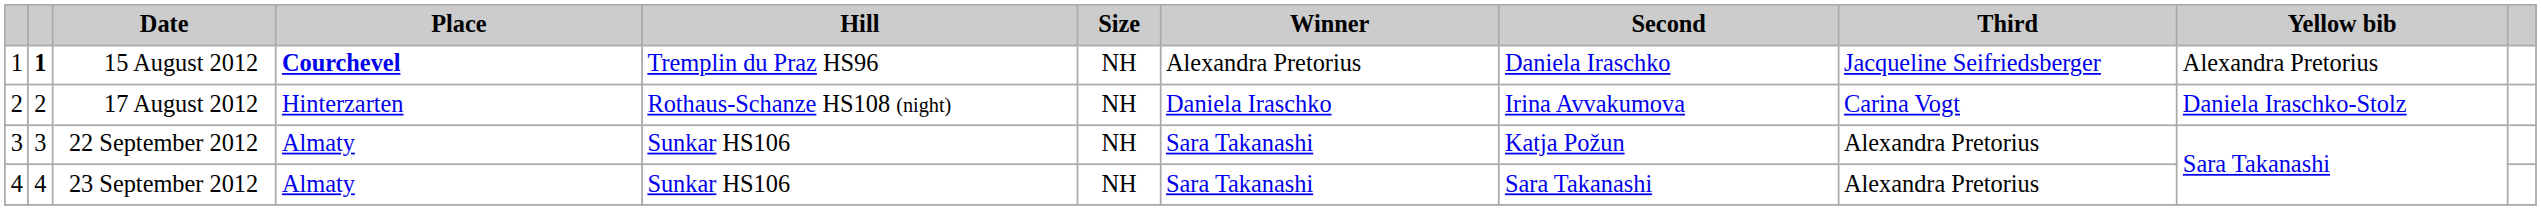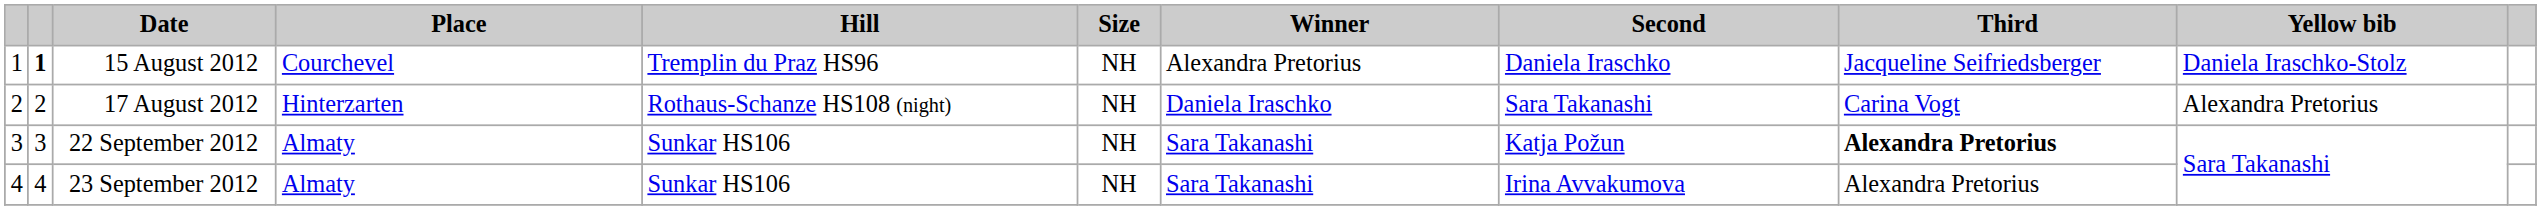(341, 63) bold -> (338, 63) normal
(2281, 63) Alexandra Pretorius -> (2295, 63) Daniela Iraschko-Stolz
(1595, 103) Irina Avvakumova -> (1579, 103) Sara Takanashi
(2295, 103) Daniela Iraschko-Stolz -> (2281, 103) Alexandra Pretorius
(1942, 143) normal -> (1950, 143) bold
(1579, 183) Sara Takanashi -> (1595, 183) Irina Avvakumova
